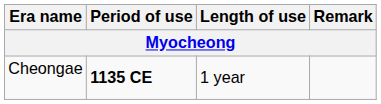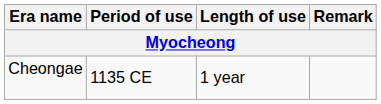(121, 77) bold -> (121, 77) normal
